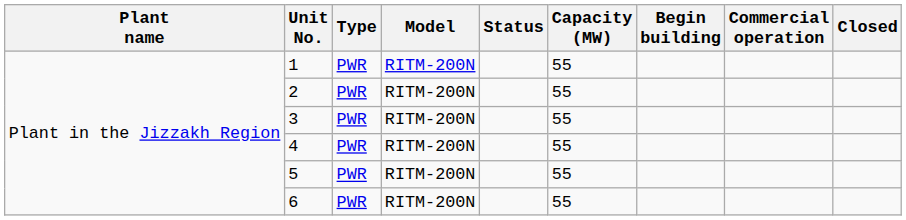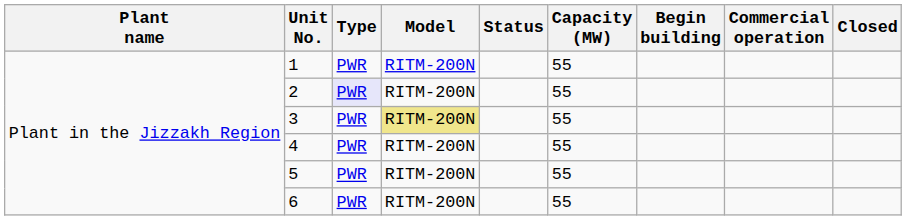(352, 92) no background -> (352, 92) lavender background
(430, 120) no background -> (430, 120) khaki background
